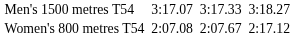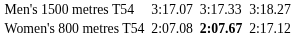(221, 28) normal -> (221, 28) bold
